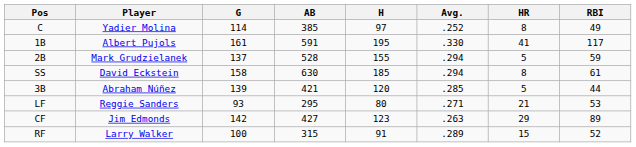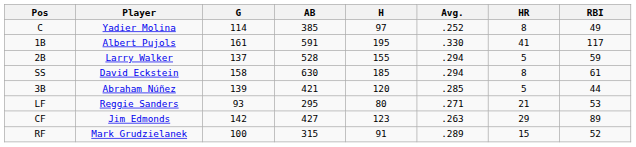(139, 58) Mark Grudzielanek -> (139, 58) Larry Walker
(139, 134) Larry Walker -> (139, 134) Mark Grudzielanek
